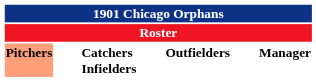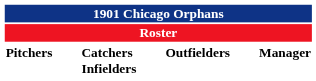(29, 52) lightsalmon background -> (29, 52) no background
